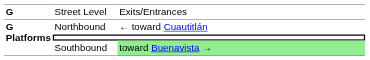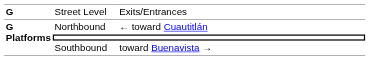(166, 48) lightgreen background -> (166, 48) no background
